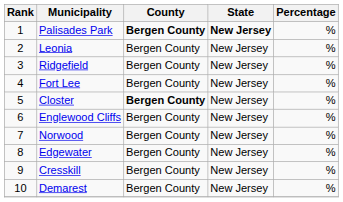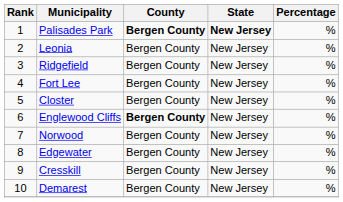(166, 100) bold -> (163, 100) normal
(163, 118) normal -> (166, 118) bold
